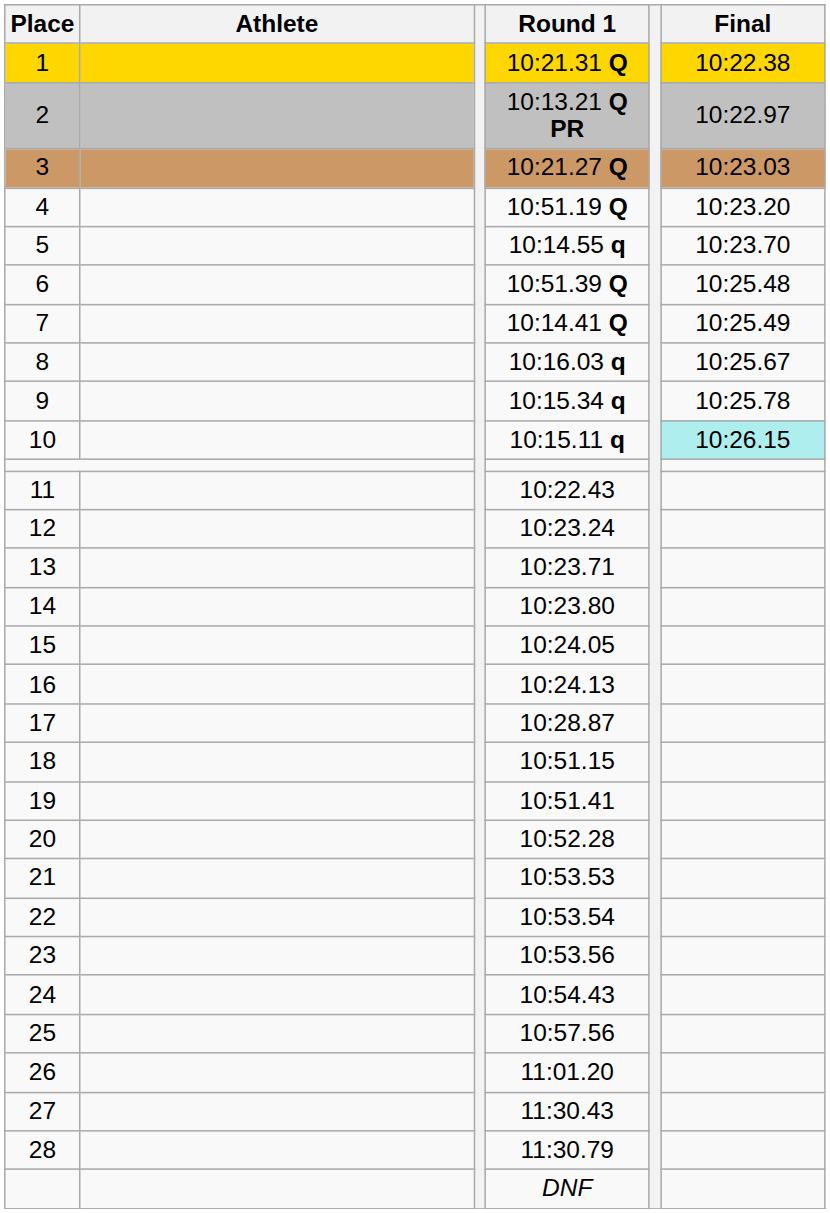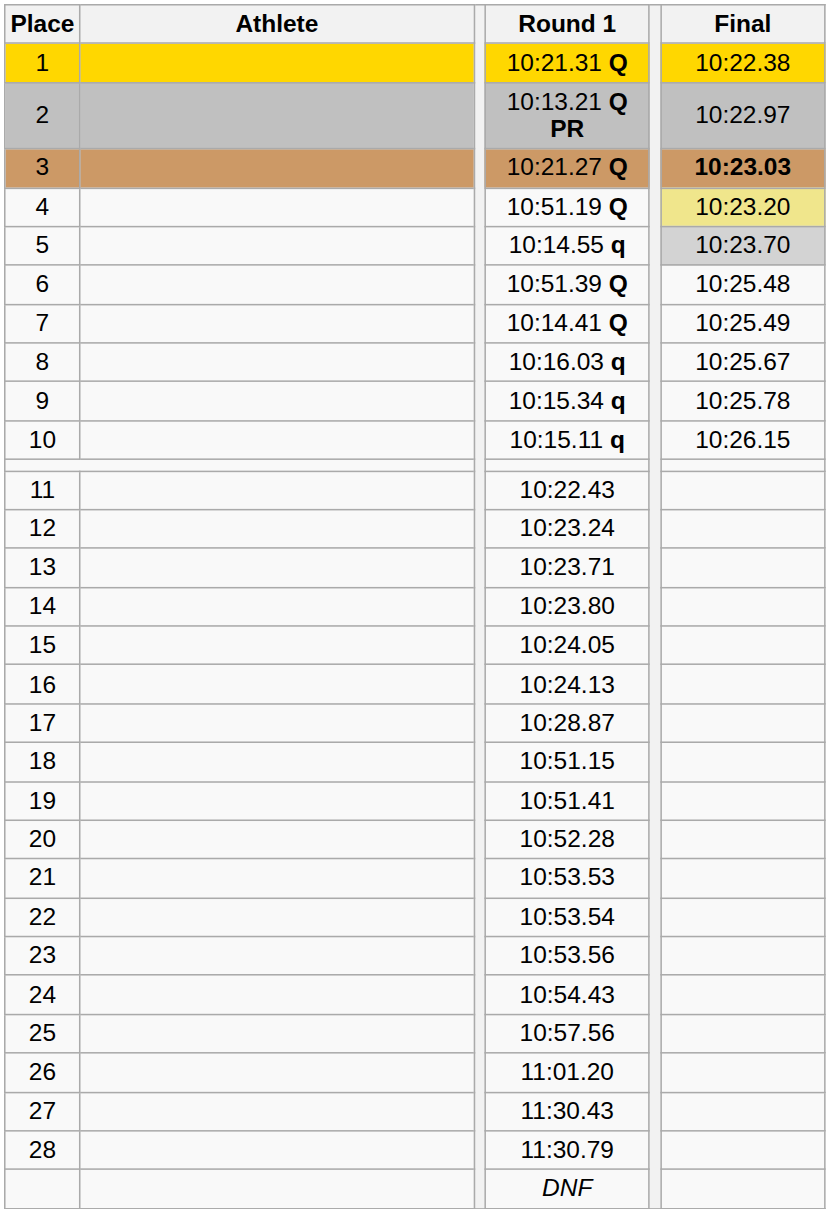(743, 167) normal -> (743, 167) bold
(743, 206) no background -> (743, 206) khaki background
(743, 245) no background -> (743, 245) lightgrey background
(743, 439) paleturquoise background -> (743, 439) no background
